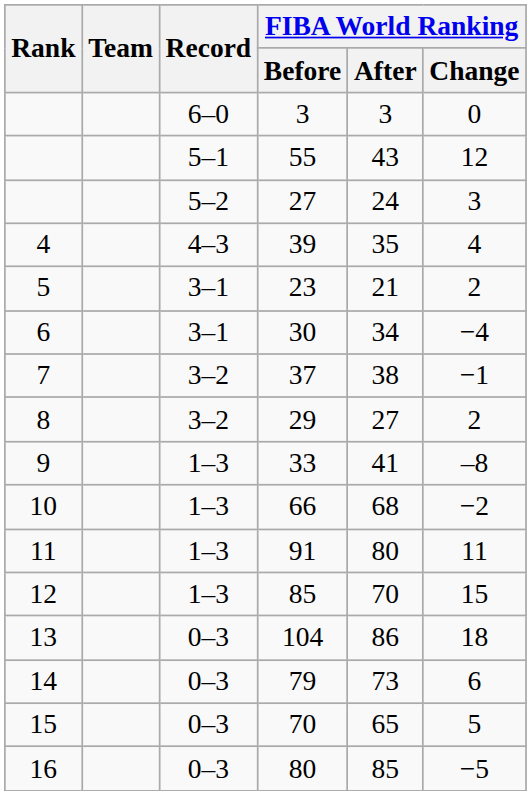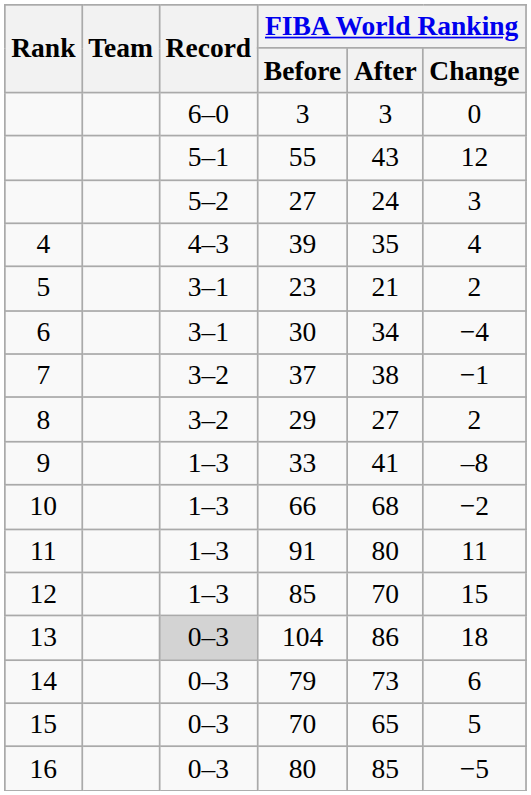(208, 637) no background -> (208, 637) lightgrey background
